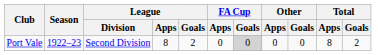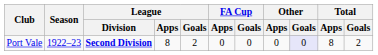(118, 43) normal -> (119, 43) bold
(248, 43) lightgrey background -> (249, 43) no background
(302, 43) no background -> (304, 43) lavender background
